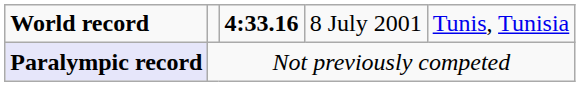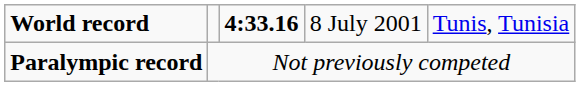(106, 61) lavender background -> (106, 61) no background
